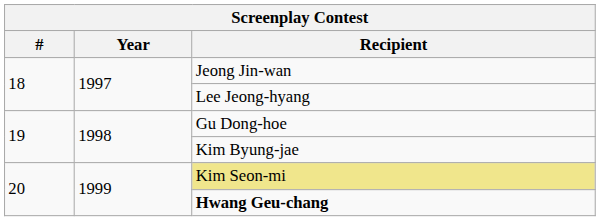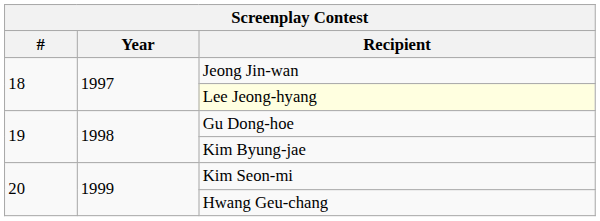(253, 96) no background -> (260, 96) lightyellow background
(241, 176) khaki background -> (248, 176) no background
(262, 202) bold -> (265, 202) normal
